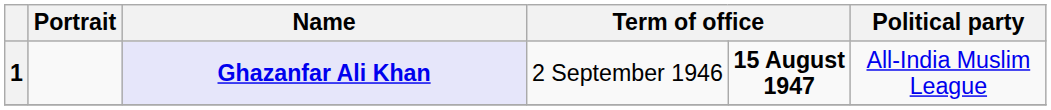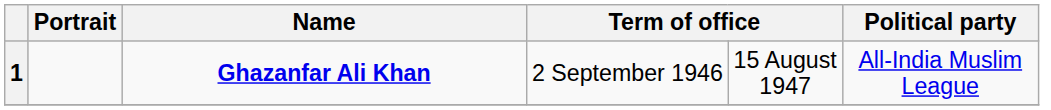(324, 72) lavender background -> (324, 72) no background
(789, 72) bold -> (785, 72) normal
